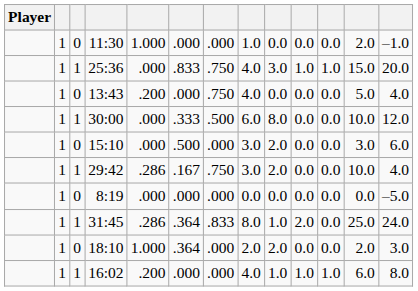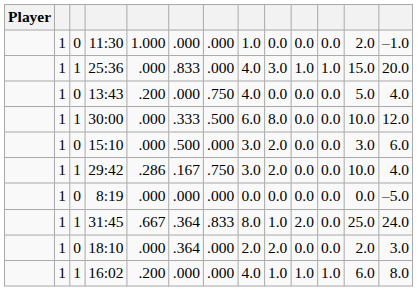(221, 68) .750 -> (221, 68) .000
(152, 221) .286 -> (152, 221) .667
(148, 247) 1.000 -> (152, 247) .000
